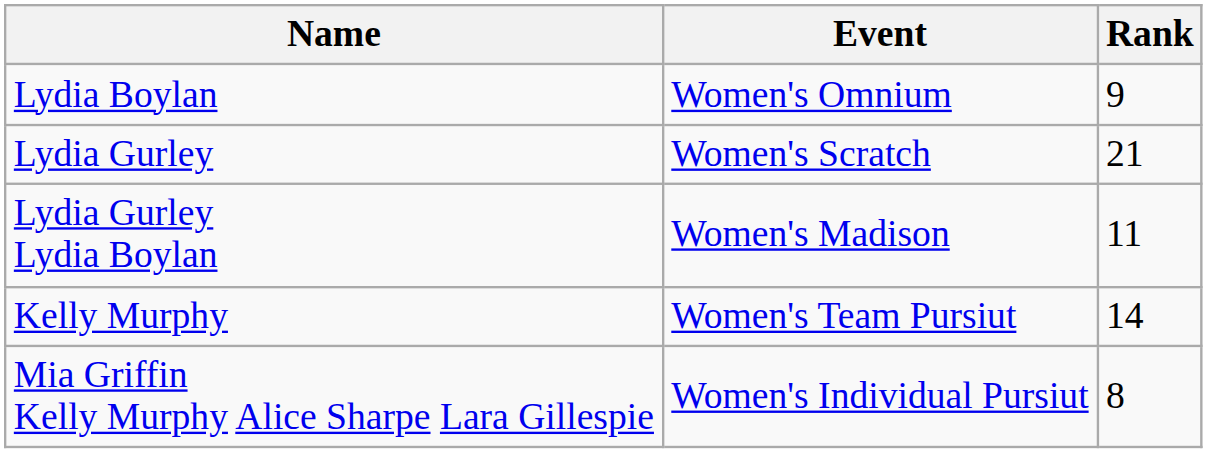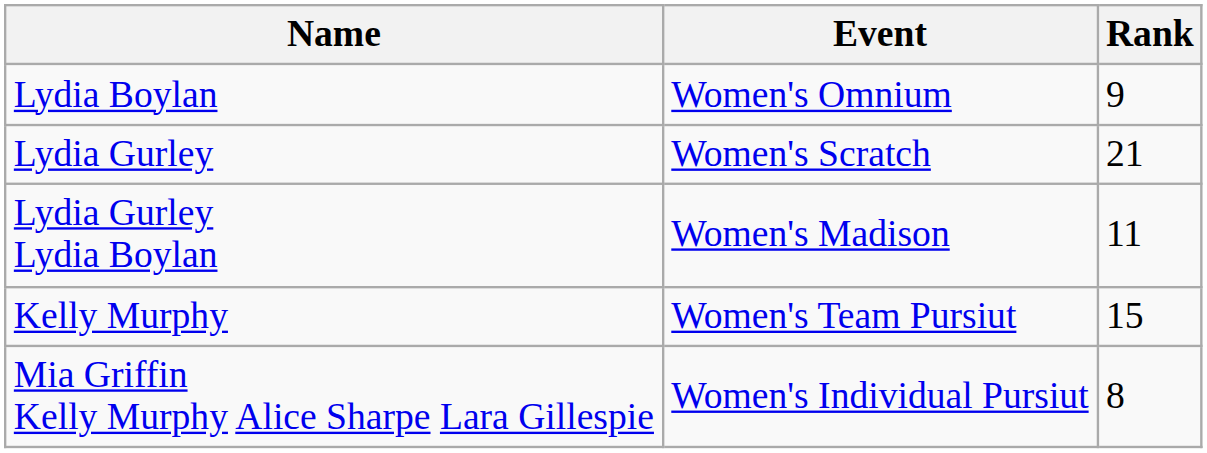(1125, 315) 14 -> (1125, 315) 15
